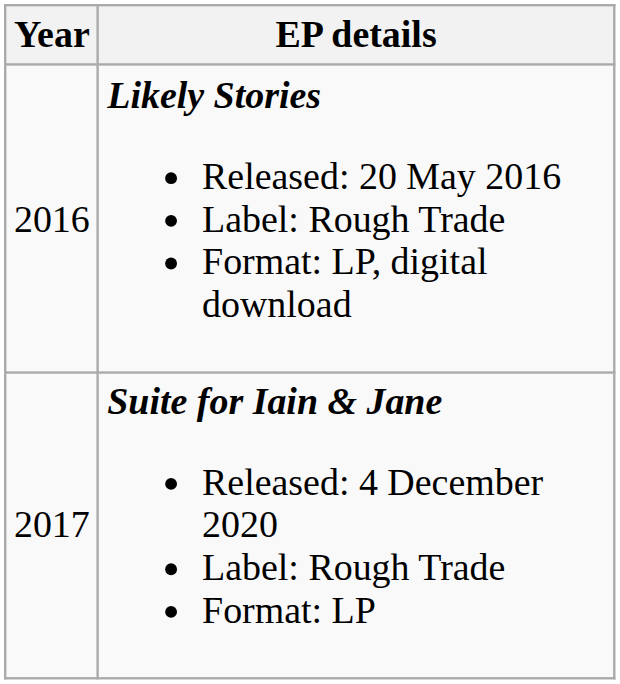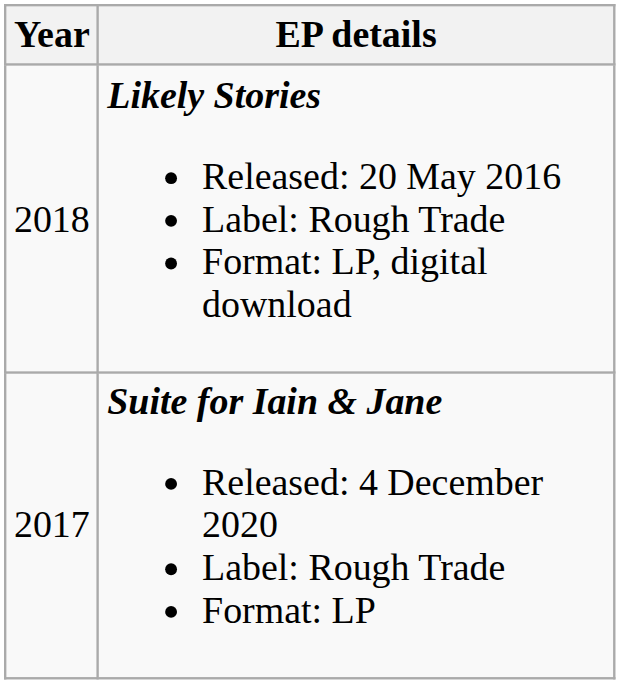(52, 217) 2016 -> (52, 217) 2018
